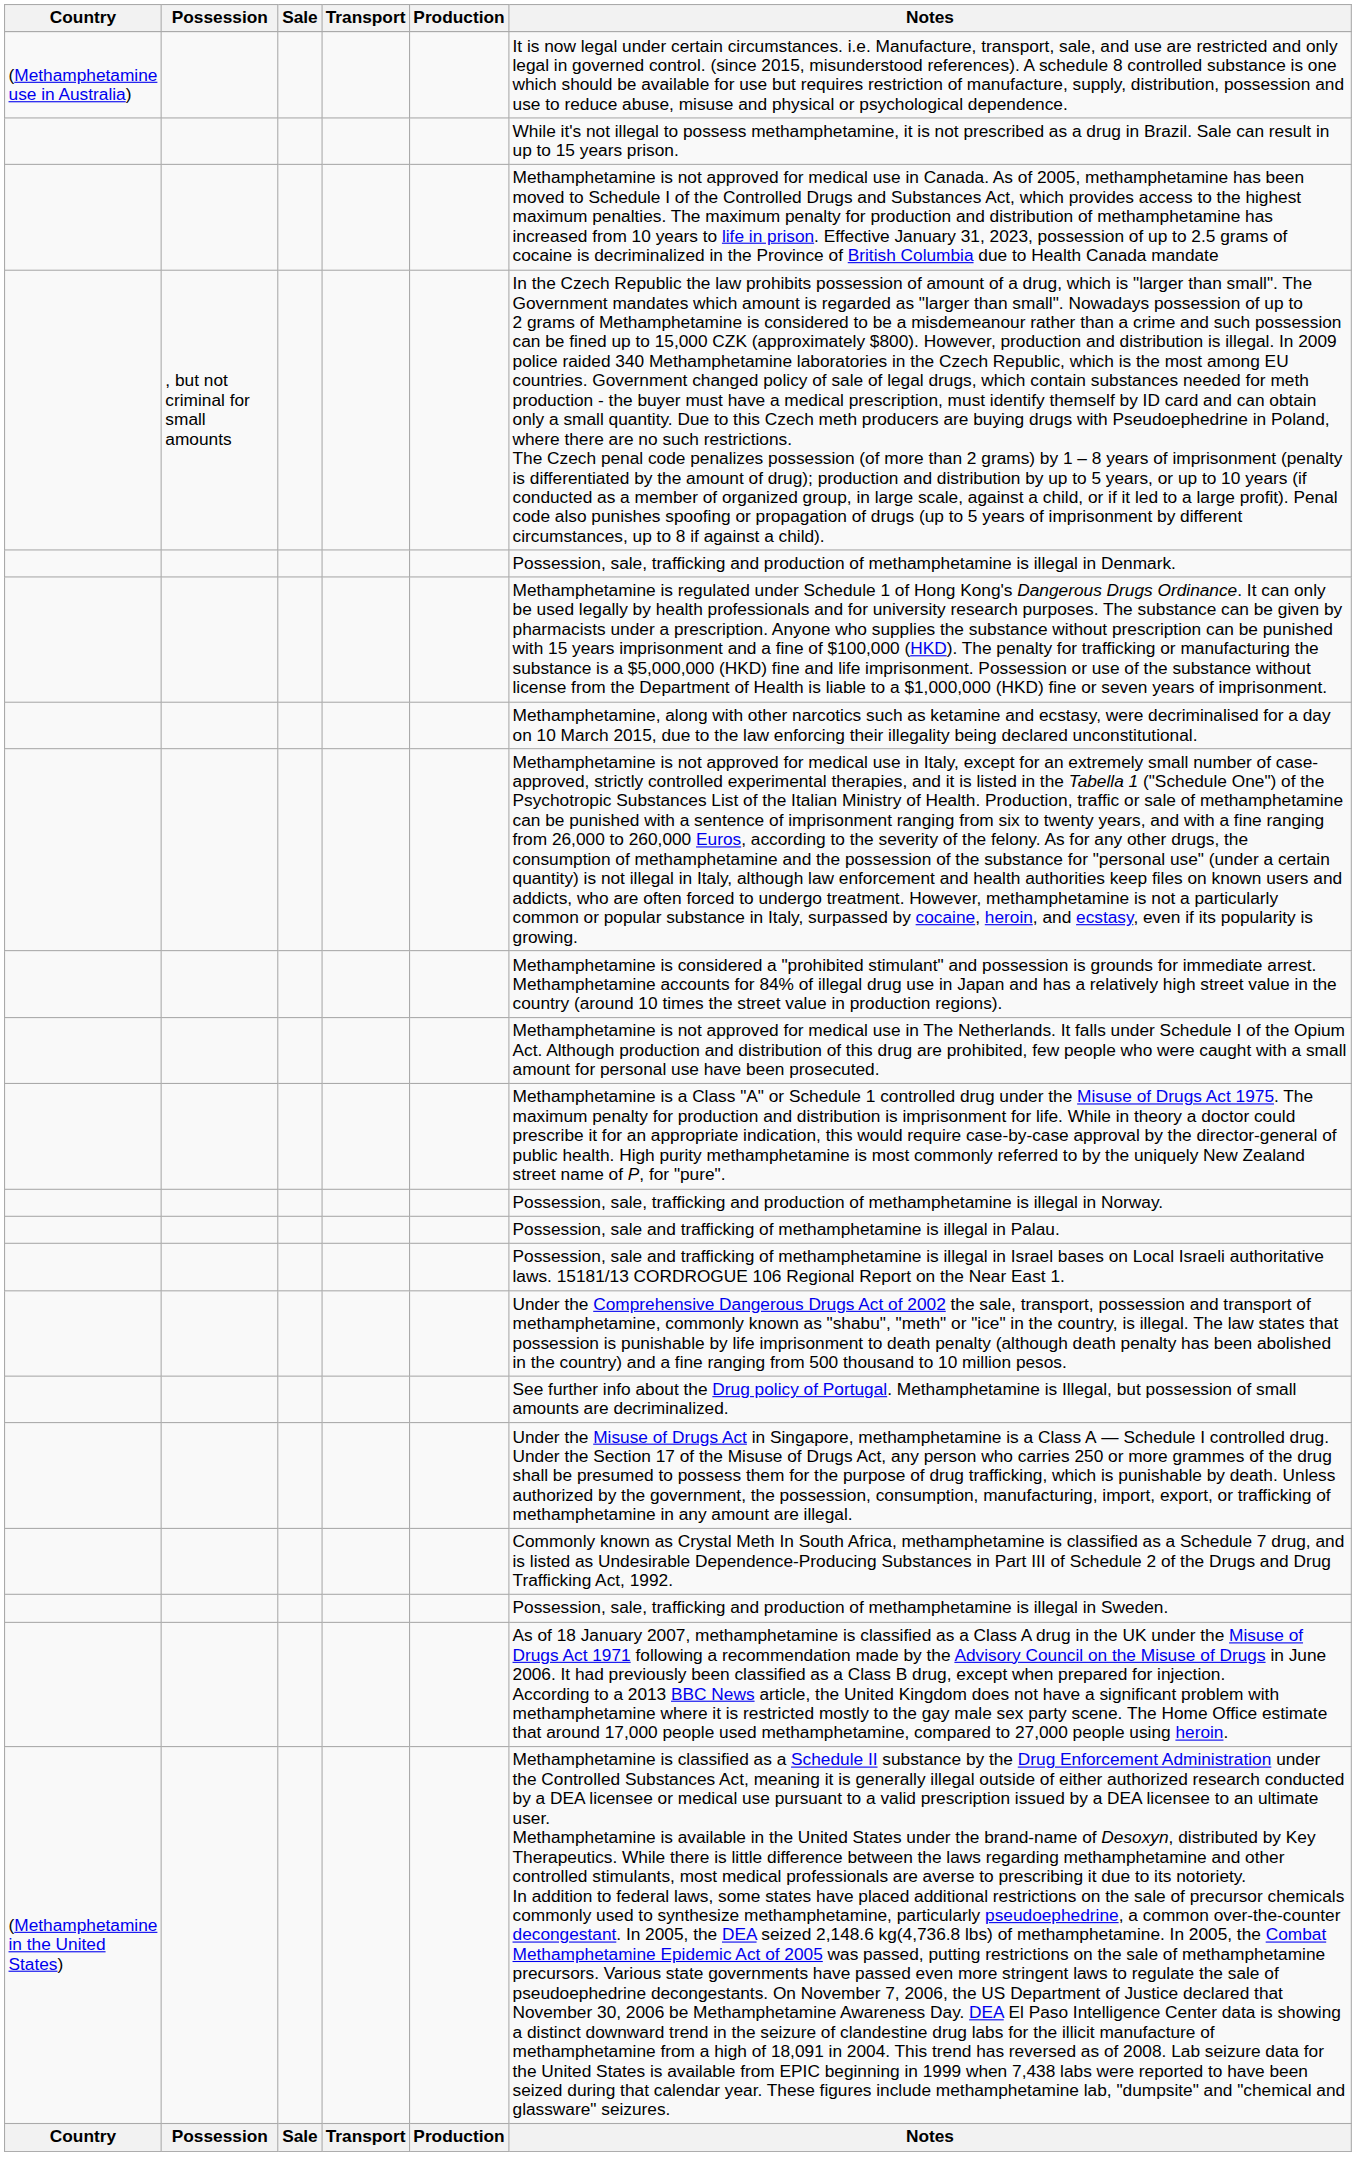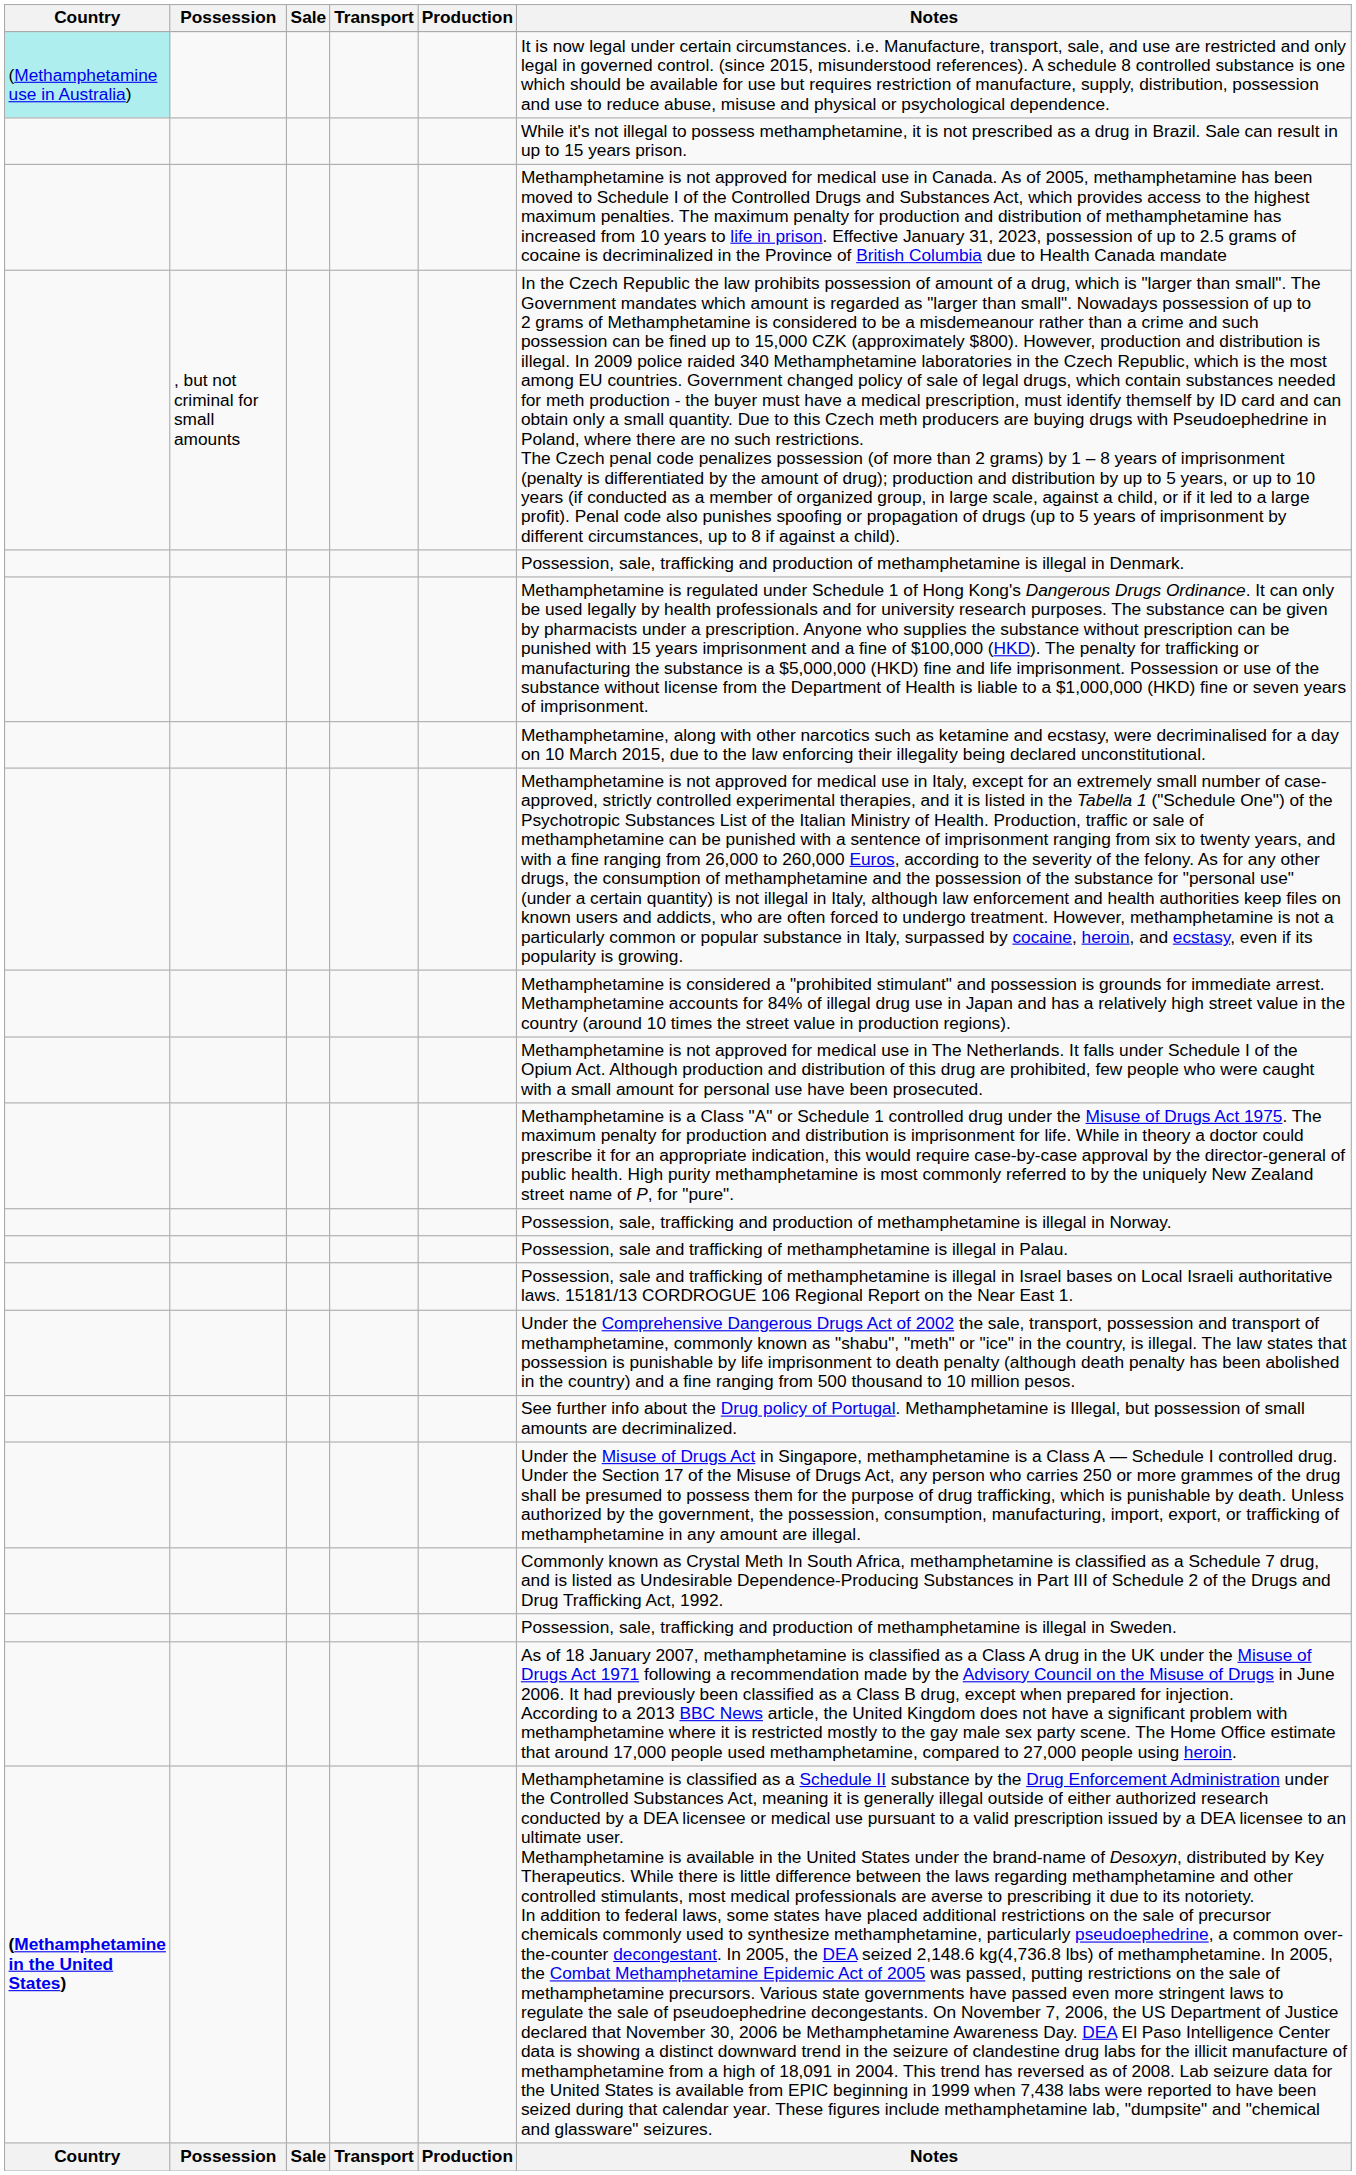(83, 84) no background -> (83, 84) paleturquoise background
(83, 1944) normal -> (87, 1964) bold
